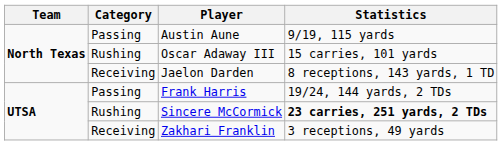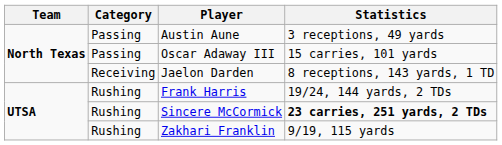(341, 34) 9/19, 115 yards -> (366, 34) 3 receptions, 49 yards
(116, 53) Rushing -> (116, 53) Passing
(116, 92) Passing -> (116, 92) Rushing
(123, 131) Receiving -> (116, 131) Rushing
(366, 131) 3 receptions, 49 yards -> (341, 131) 9/19, 115 yards
